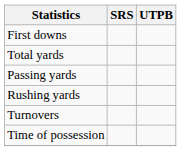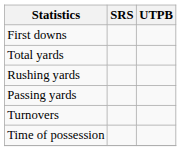rows swapped: (44, 95) <-> (42, 75)
